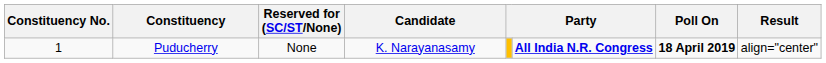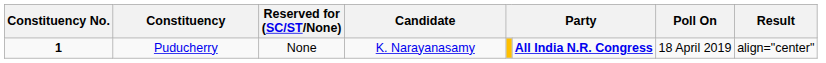(59, 48) normal -> (59, 48) bold
(697, 48) bold -> (695, 48) normal
